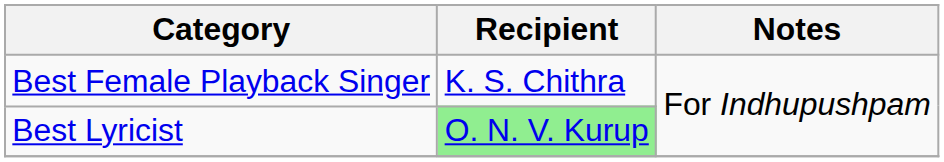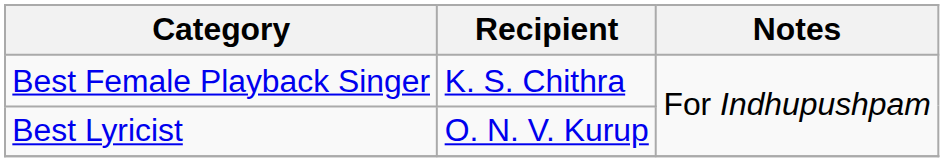(547, 130) lightgreen background -> (547, 130) no background
